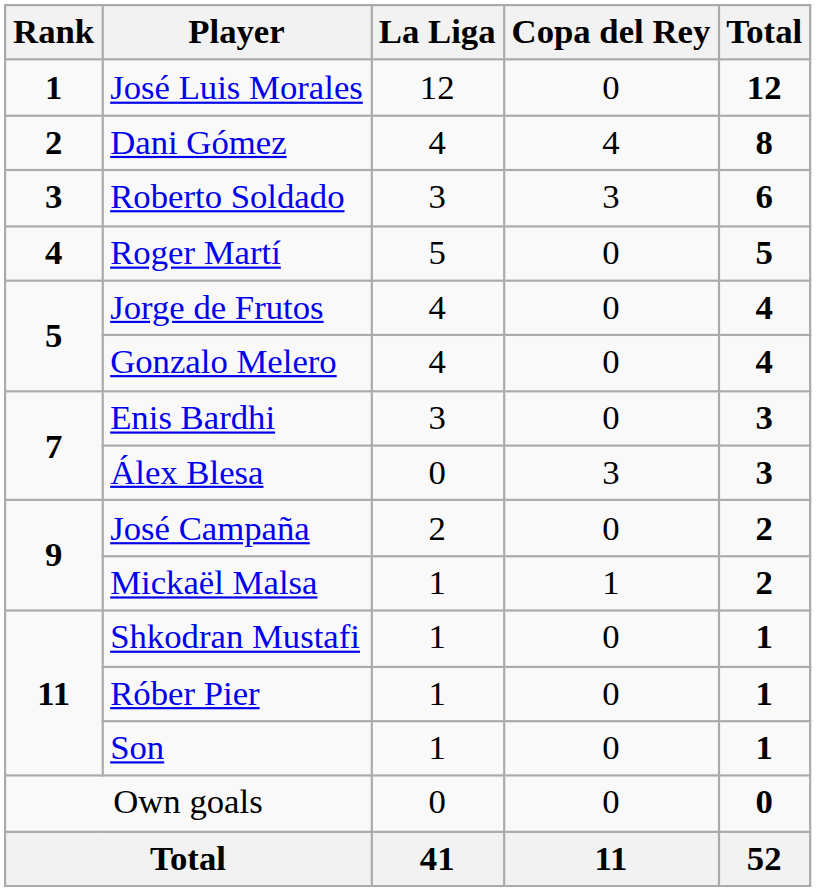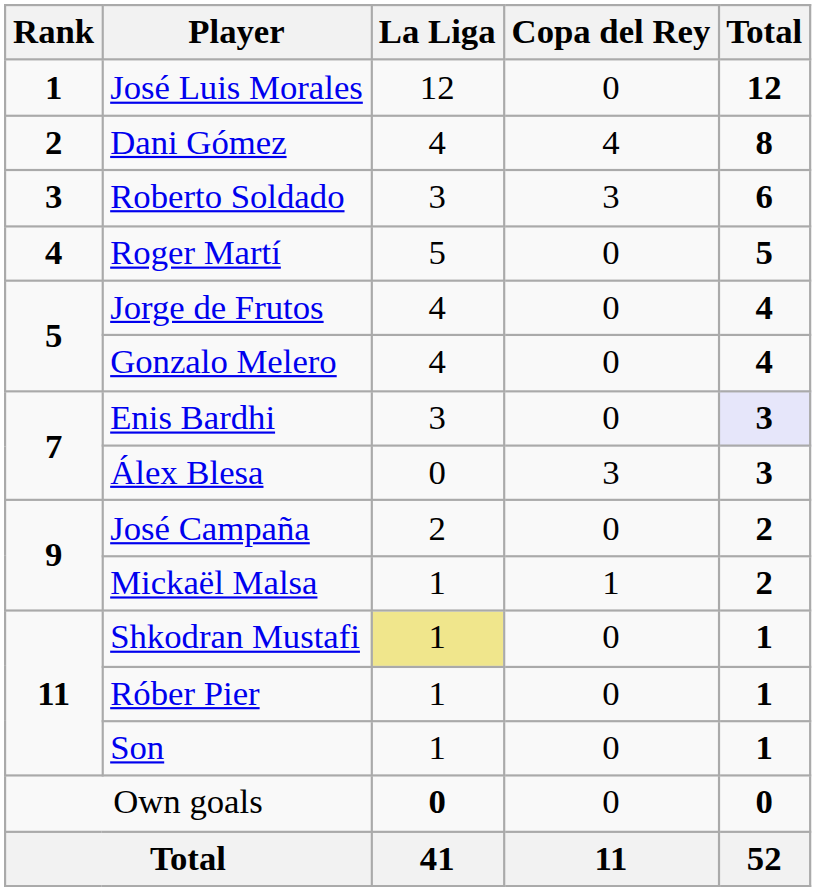(764, 417) no background -> (764, 417) lavender background
(437, 637) no background -> (437, 637) khaki background
(437, 802) normal -> (437, 802) bold
